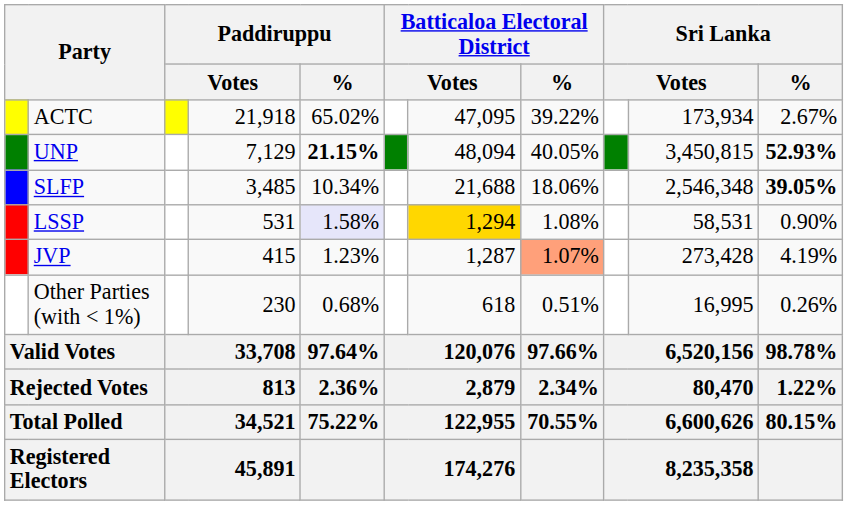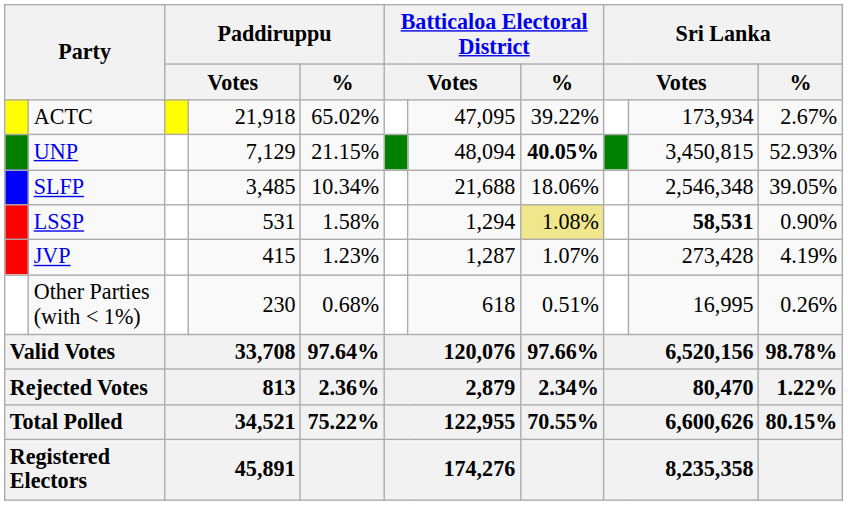(343, 151) bold -> (345, 151) normal
(565, 151) normal -> (563, 151) bold
(801, 151) bold -> (803, 151) normal
(801, 186) bold -> (803, 186) normal
(351, 221) lavender background -> (351, 221) no background
(490, 221) gold background -> (490, 221) no background
(570, 221) no background -> (570, 221) khaki background
(723, 221) normal -> (723, 221) bold
(570, 256) lightsalmon background -> (570, 256) no background
